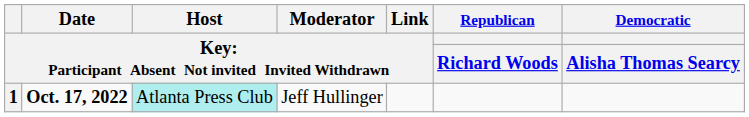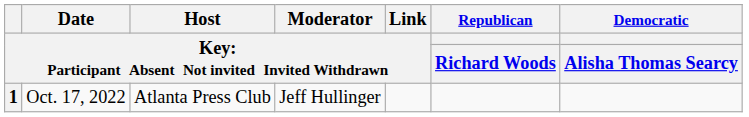(77, 97) bold -> (76, 97) normal
(204, 97) paleturquoise background -> (202, 97) no background
